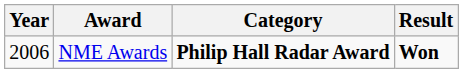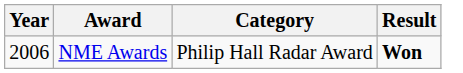(283, 52) bold -> (275, 52) normal
